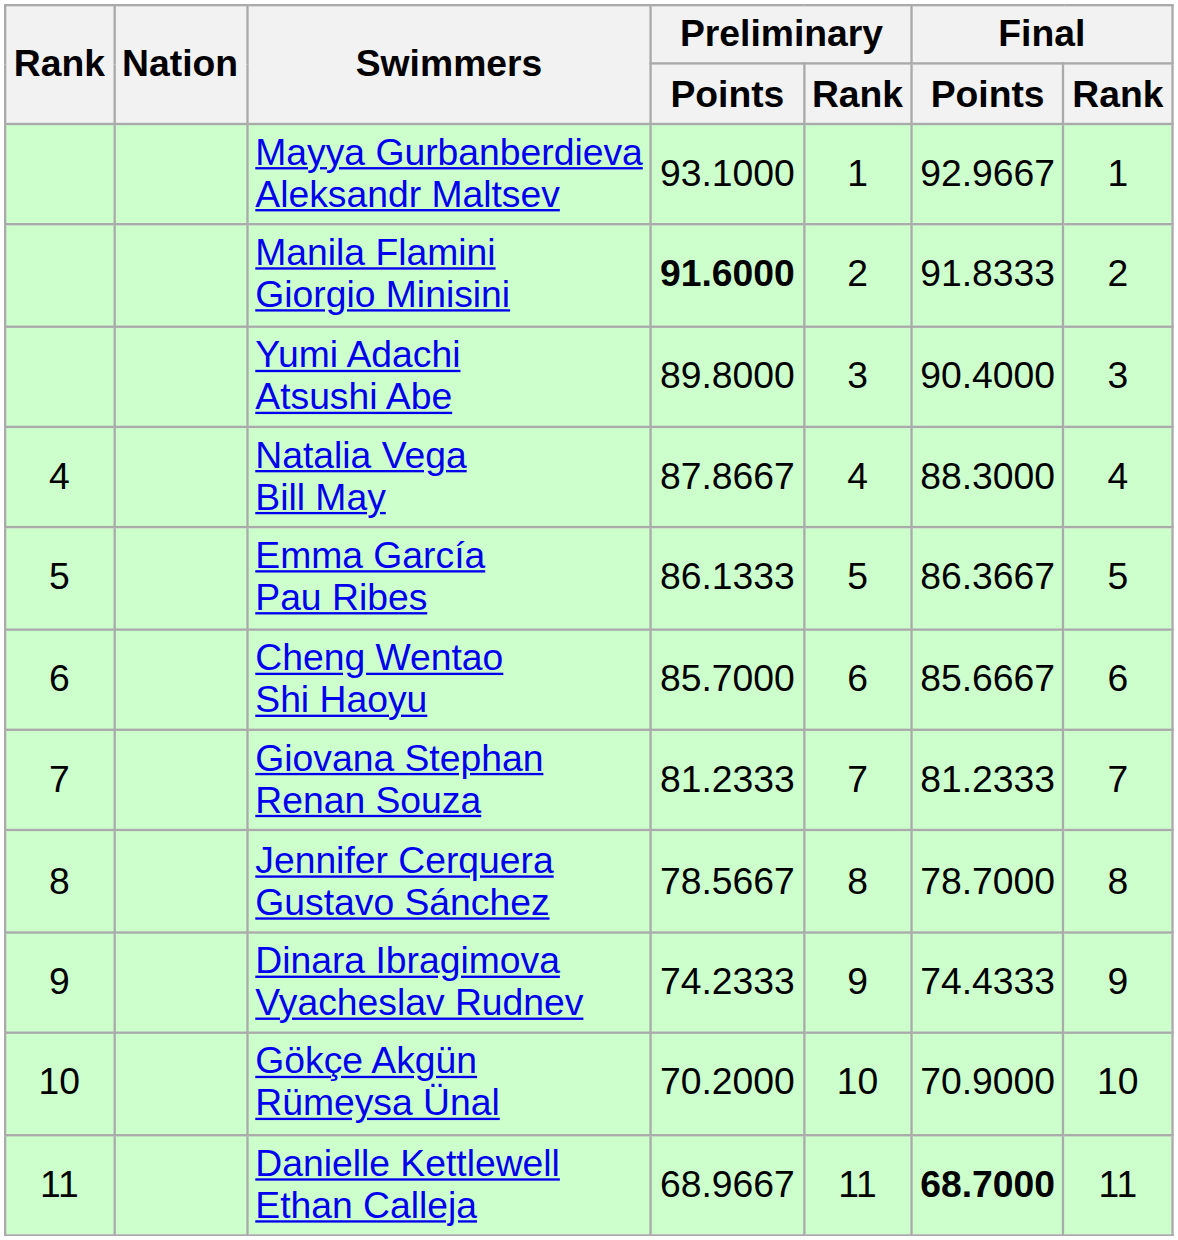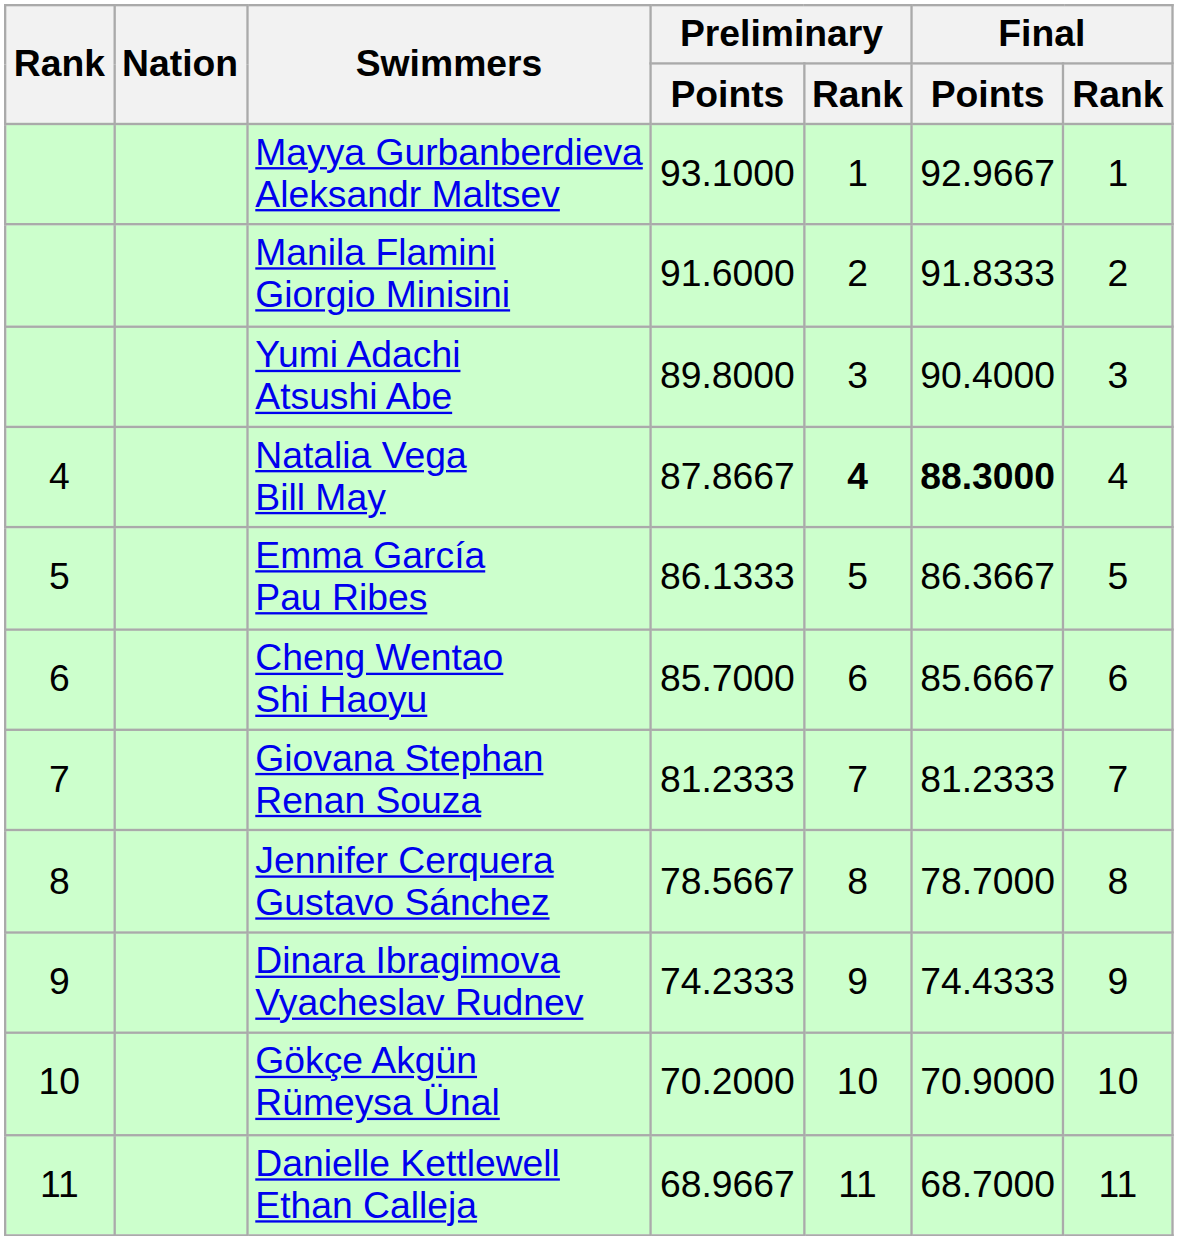(727, 274) bold -> (727, 274) normal
(858, 476) normal -> (858, 476) bold
(988, 476) normal -> (988, 476) bold
(988, 1183) bold -> (988, 1183) normal
